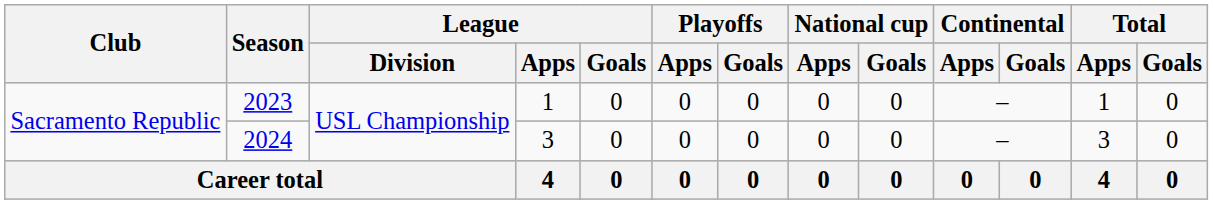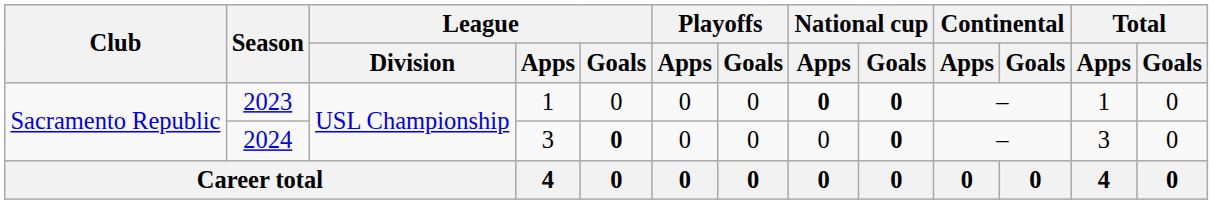(824, 101) normal -> (824, 101) bold
(896, 101) normal -> (896, 101) bold
(616, 140) normal -> (616, 140) bold
(896, 140) normal -> (896, 140) bold
